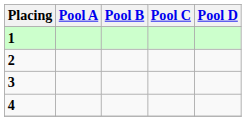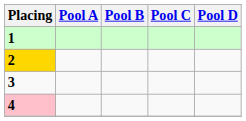(11, 60) no background -> (11, 60) gold background
(11, 104) no background -> (11, 104) pink background
